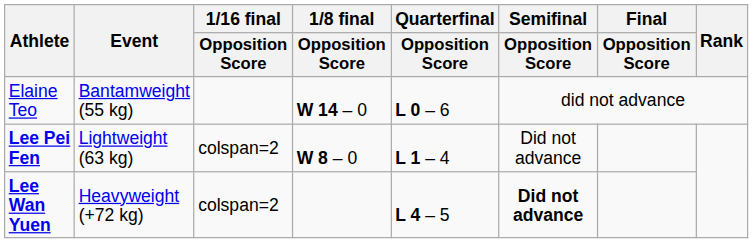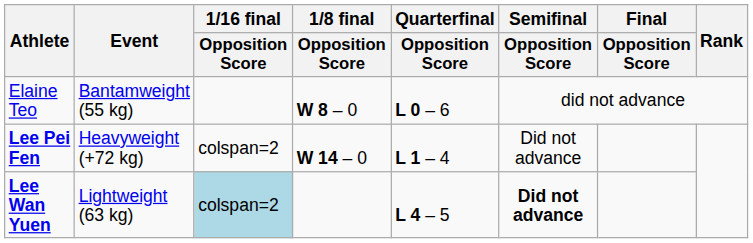(332, 111) W 14 – 0 -> (327, 111) W 8 – 0
(123, 148) Lightweight (63 kg) -> (129, 148) Heavyweight (+72 kg)
(327, 158) W 8 – 0 -> (332, 158) W 14 – 0
(129, 205) Heavyweight (+72 kg) -> (123, 205) Lightweight (63 kg)
(238, 205) no background -> (238, 205) lightblue background
